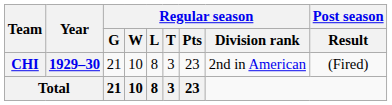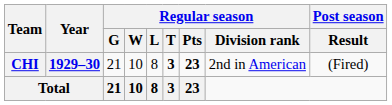(171, 64) normal -> (171, 64) bold
(192, 64) normal -> (192, 64) bold
